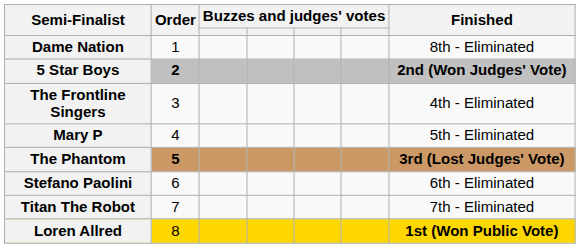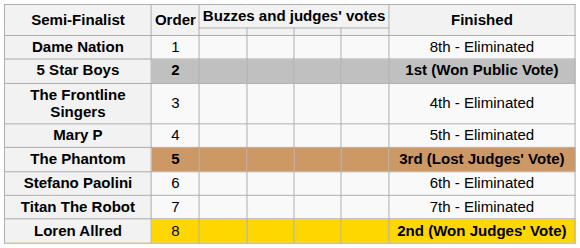(482, 71) 2nd (Won Judges' Vote) -> (482, 71) 1st (Won Public Vote)
(482, 231) 1st (Won Public Vote) -> (482, 231) 2nd (Won Judges' Vote)
